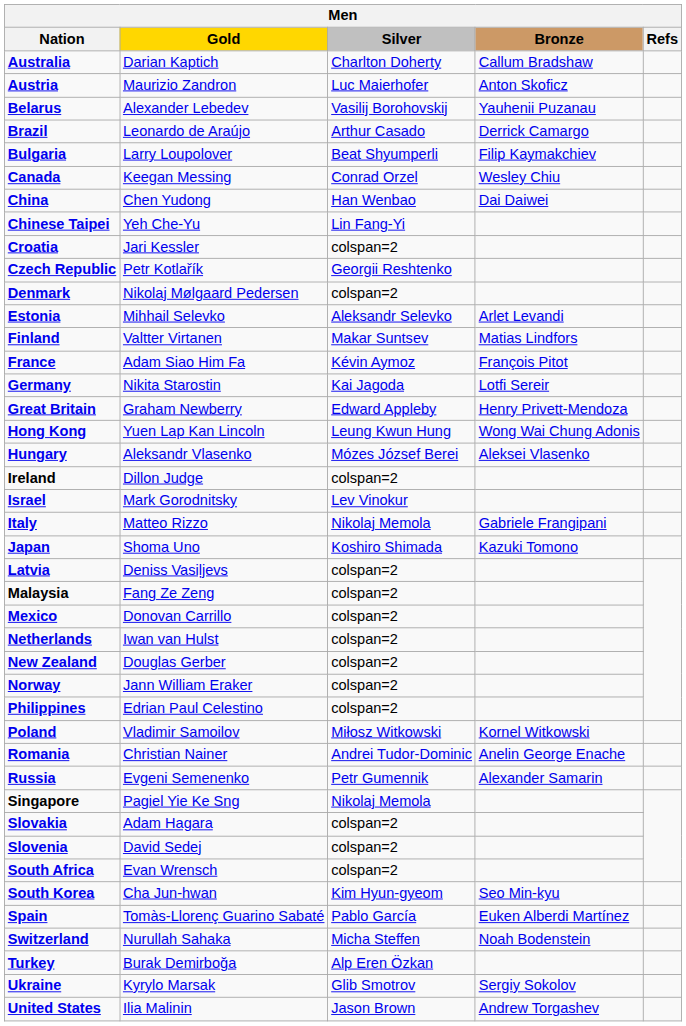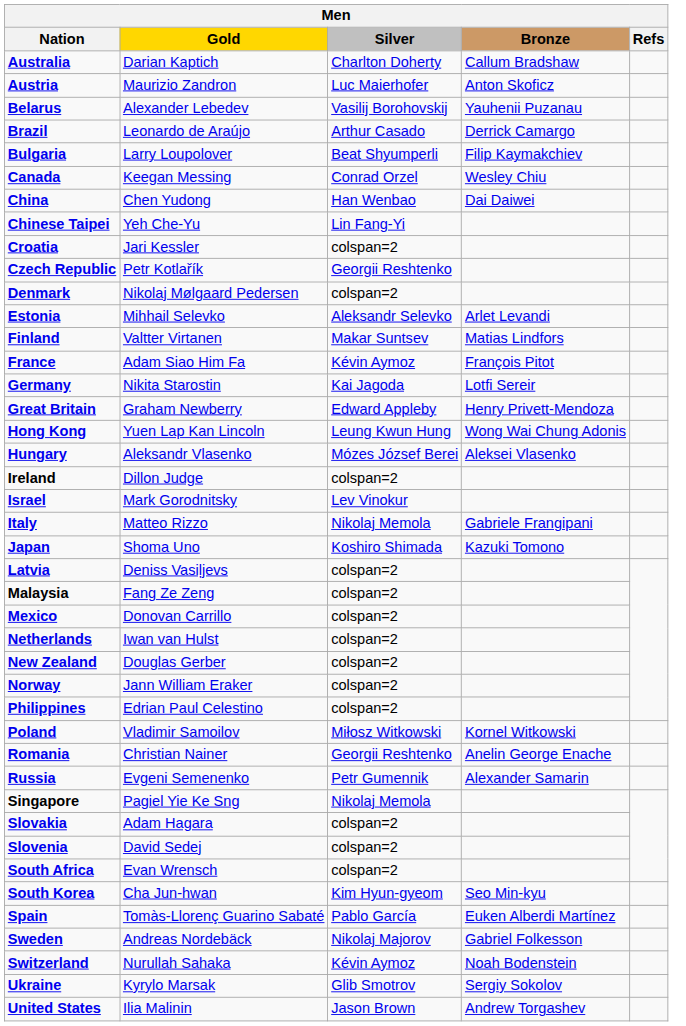(402, 754) Andrei Tudor-Dominic -> (391, 754) Georgii Reshtenko
+ row: (35, 939)
(376, 939) Micha Steffen -> (373, 962) Kévin Aymoz
- row: (31, 962)
